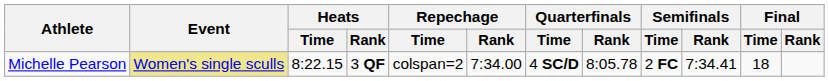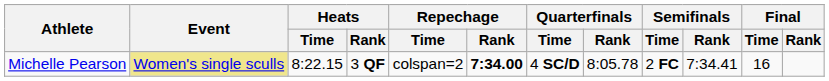(496, 64) normal -> (497, 64) bold
(761, 64) 18 -> (762, 64) 16
